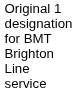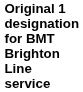(39, 47) normal -> (42, 47) bold
